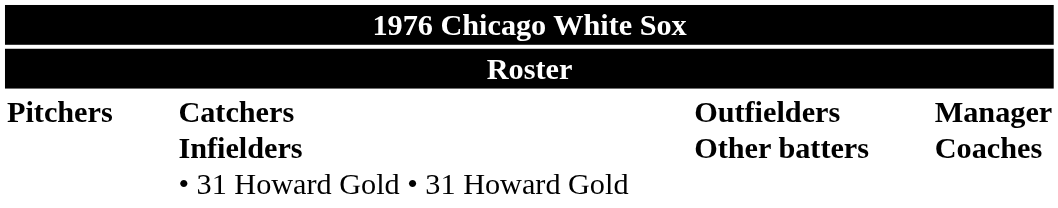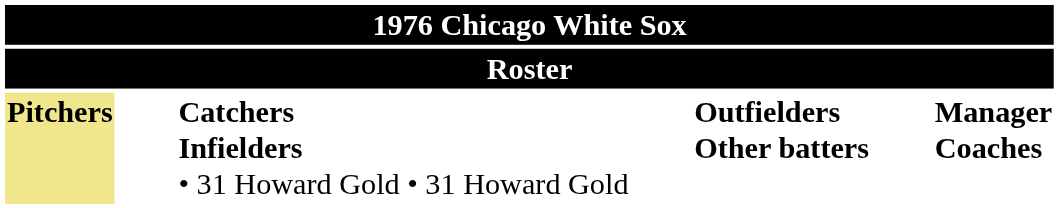(60, 111) no background -> (60, 111) khaki background
